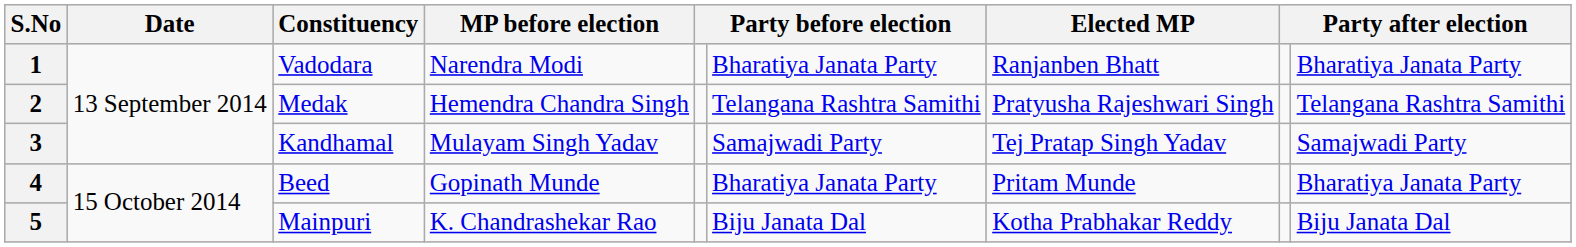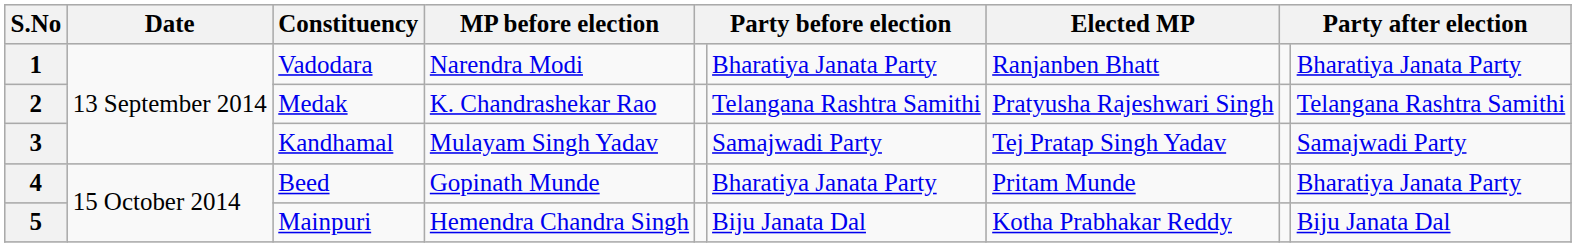(559, 103) Hemendra Chandra Singh -> (543, 103) K. Chandrashekar Rao
(543, 222) K. Chandrashekar Rao -> (559, 222) Hemendra Chandra Singh
